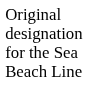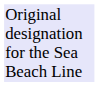(49, 43) no background -> (49, 43) lavender background
